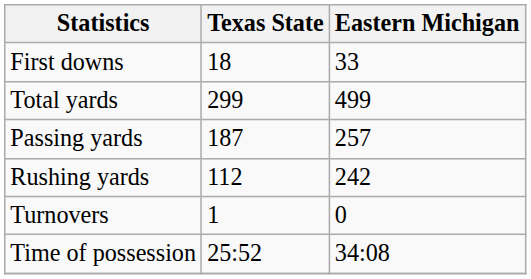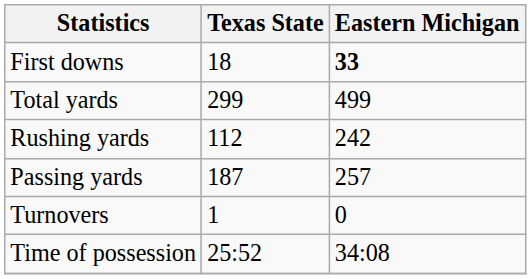(347, 61) normal -> (347, 61) bold
rows swapped: (80, 176) <-> (76, 138)
